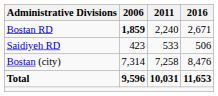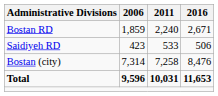(133, 29) bold -> (133, 29) normal
